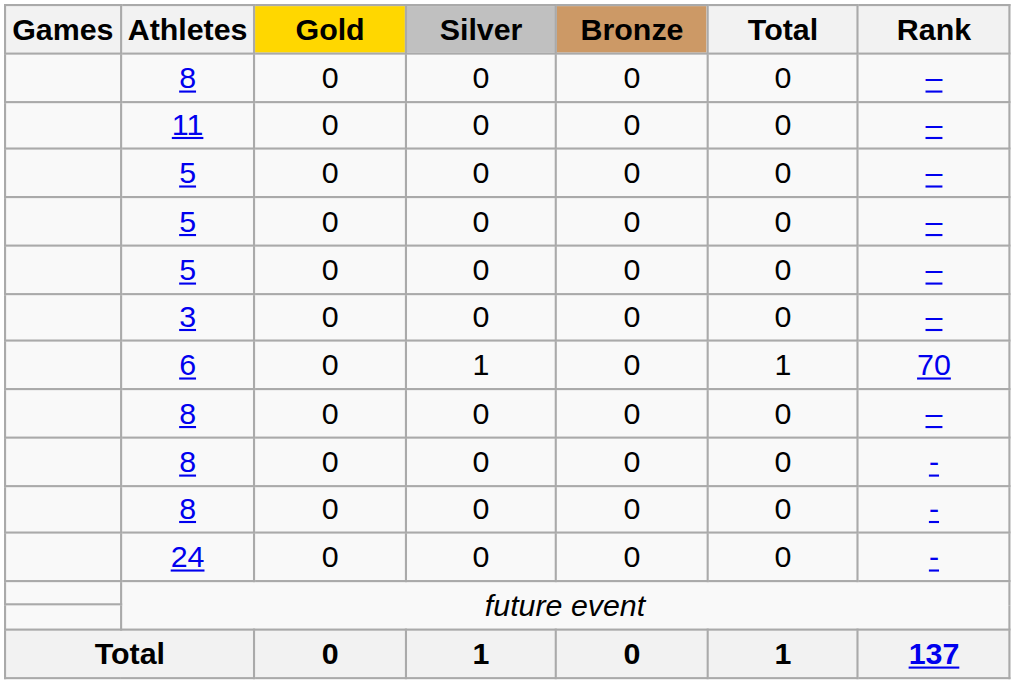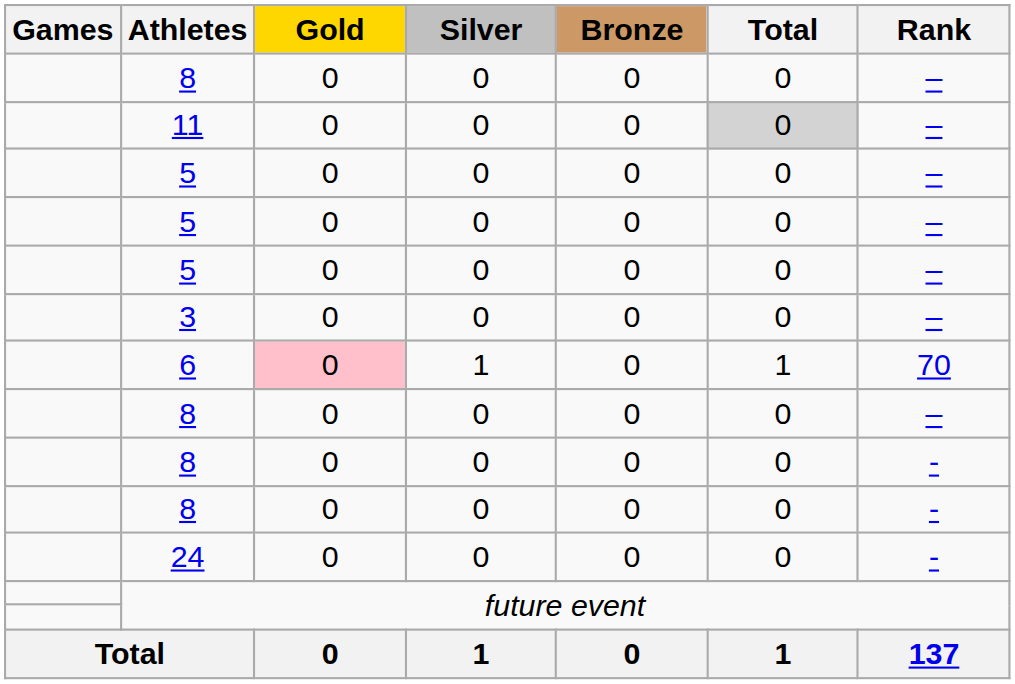(783, 125) no background -> (783, 125) lightgrey background
(330, 365) no background -> (330, 365) pink background
